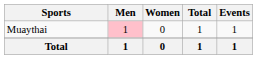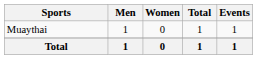(125, 29) pink background -> (125, 29) no background
